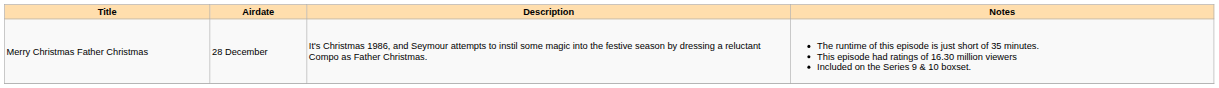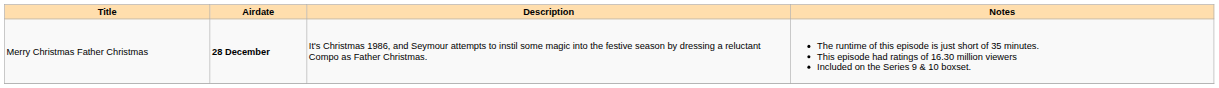(240, 51) normal -> (241, 51) bold
